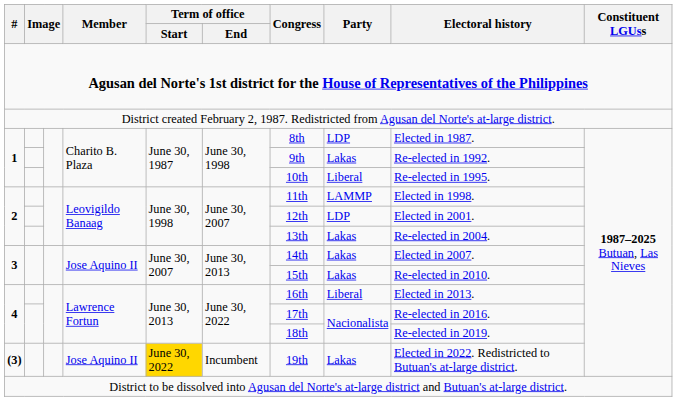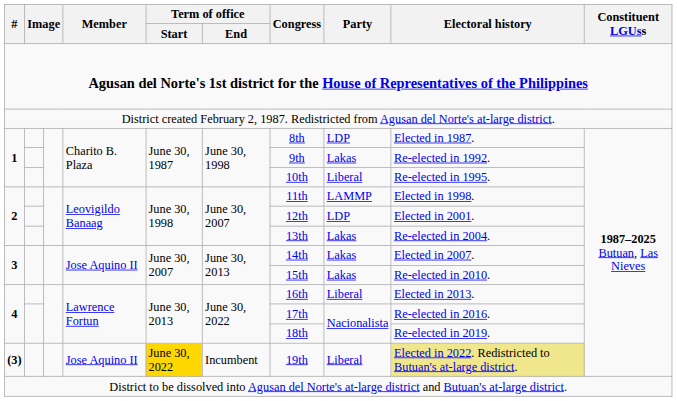(341, 360) Lakas -> (345, 360) Liberal
(472, 360) no background -> (472, 360) khaki background
